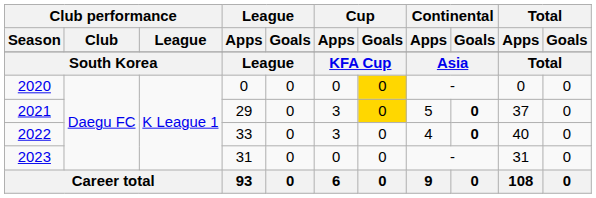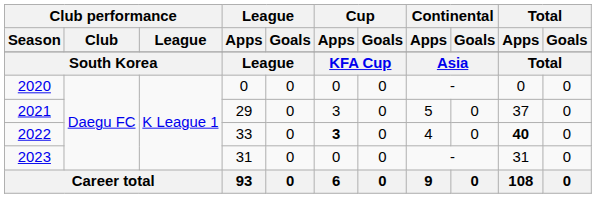(382, 87) gold background -> (382, 87) no background
(382, 110) gold background -> (382, 110) no background
(475, 110) bold -> (475, 110) normal
(336, 134) normal -> (336, 134) bold
(475, 134) bold -> (475, 134) normal
(521, 134) normal -> (521, 134) bold
